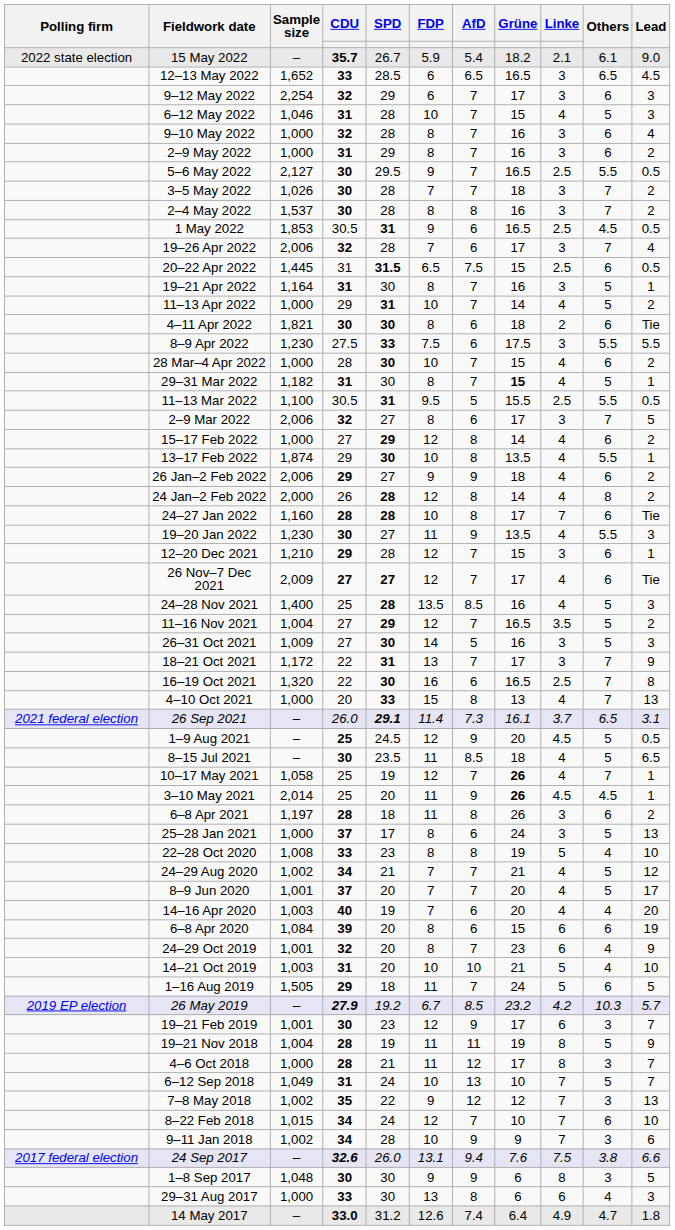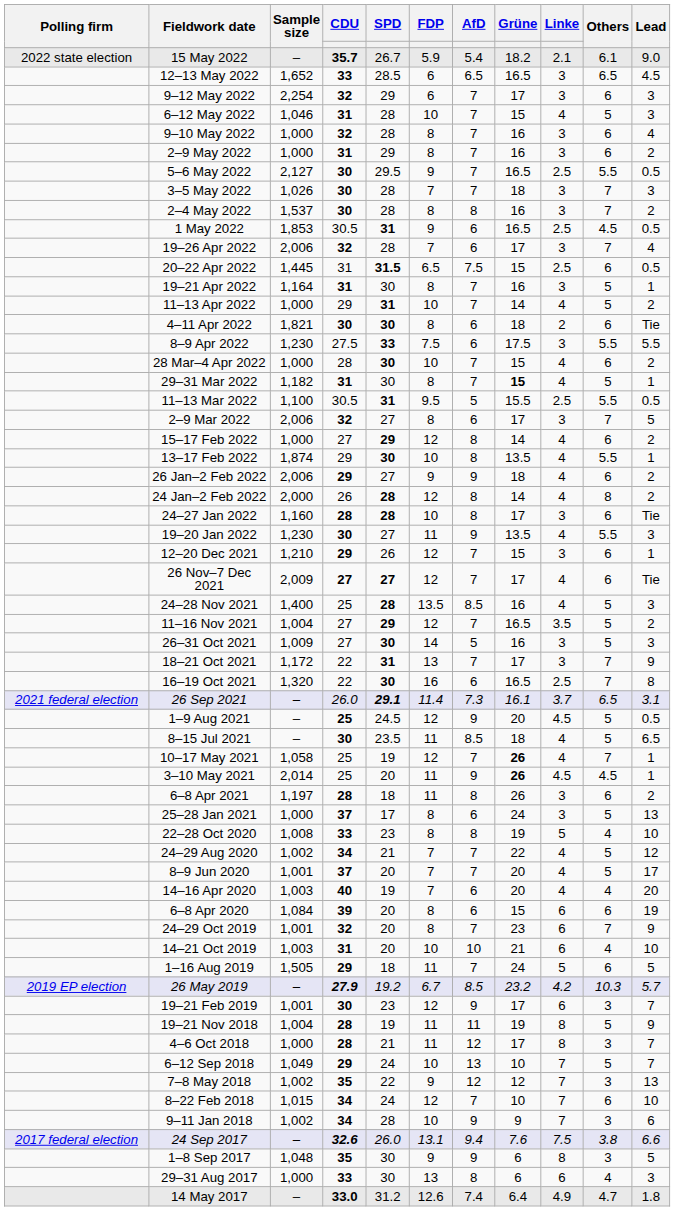(651, 191) 2 -> (651, 191) 3
(562, 516) 7 -> (562, 516) 3
(388, 554) 28 -> (388, 554) 26
- row: (209, 700)
(518, 872) 21 -> (518, 853) 22
(608, 948) 4 -> (608, 929) 7
(562, 968) 5 -> (562, 948) 6
(345, 1082) 31 -> (345, 1063) 29
(345, 1178) 30 -> (345, 1158) 35
